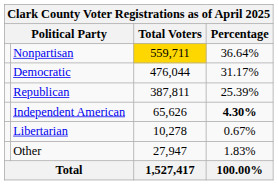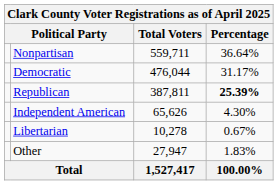(170, 53) gold background -> (170, 53) no background
(240, 92) normal -> (240, 92) bold
(240, 111) bold -> (240, 111) normal
